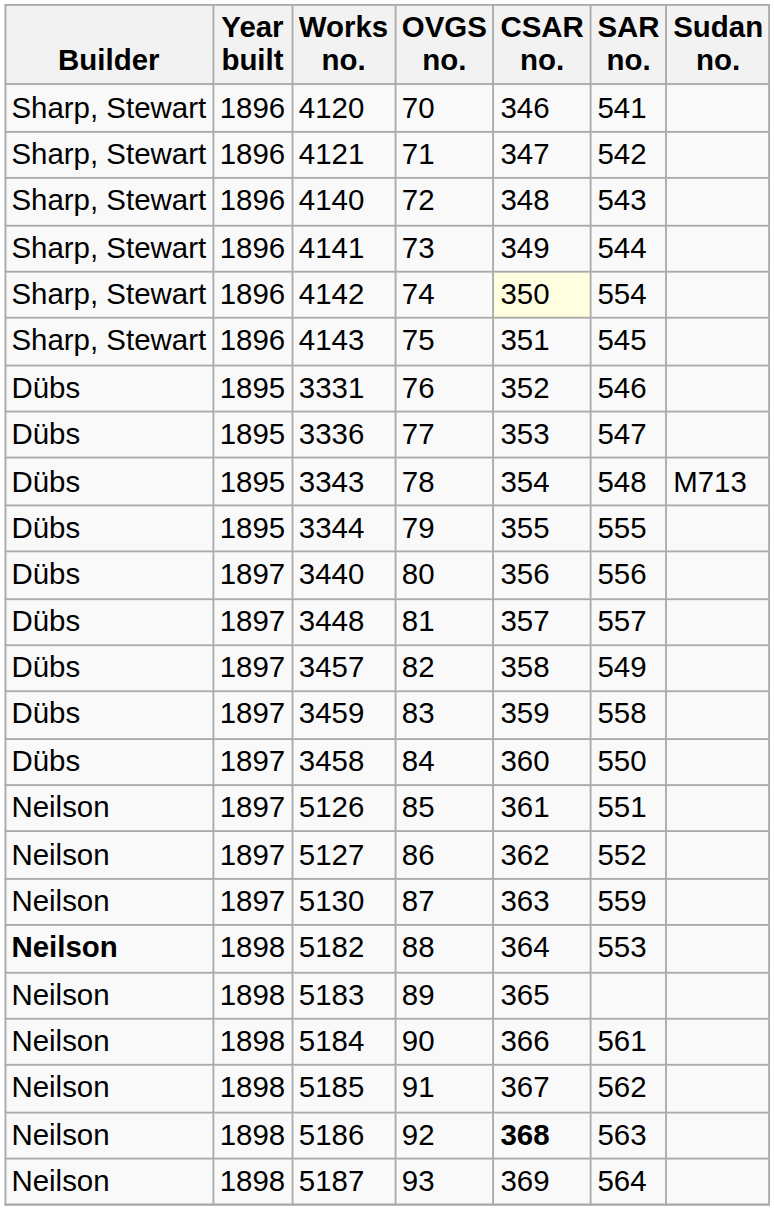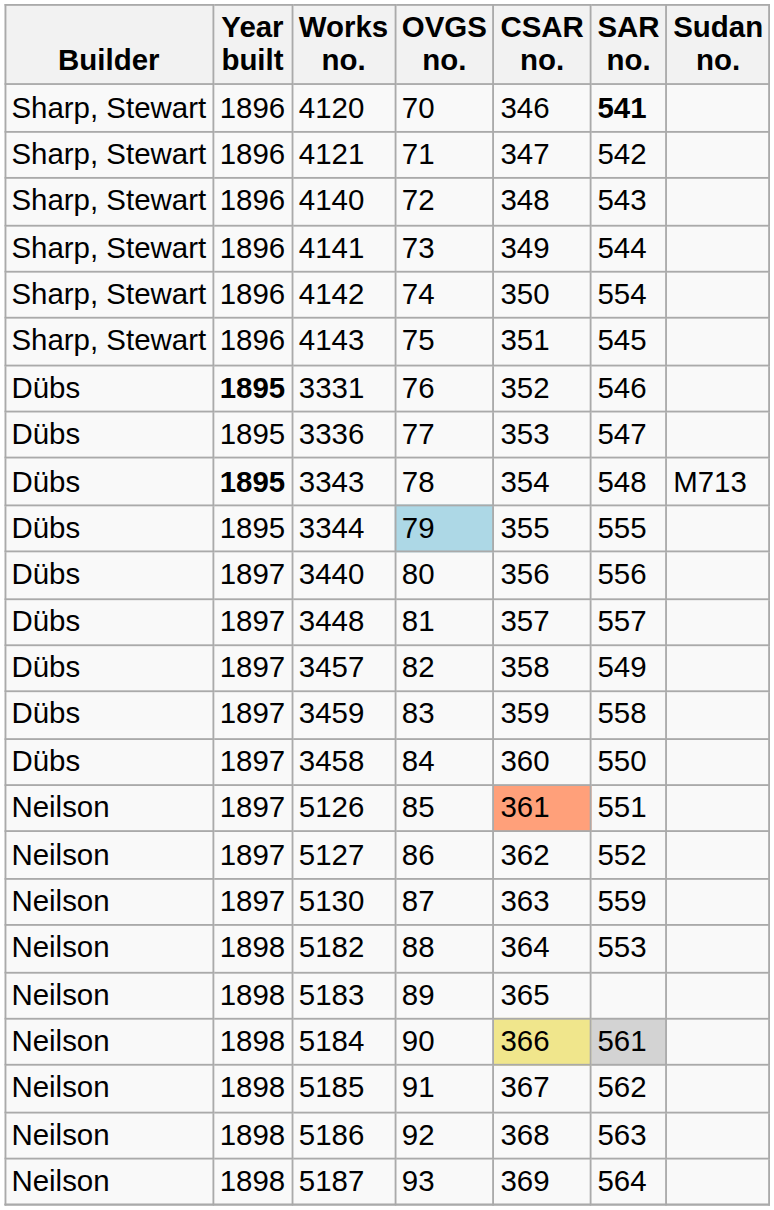(622, 107) normal -> (622, 107) bold
(525, 294) lightyellow background -> (525, 294) no background
(252, 387) normal -> (252, 387) bold
(252, 481) normal -> (252, 481) bold
(418, 527) no background -> (418, 527) lightblue background
(525, 808) no background -> (525, 808) lightsalmon background
(65, 948) bold -> (61, 948) normal
(525, 1041) no background -> (525, 1041) khaki background
(622, 1041) no background -> (622, 1041) lightgrey background
(525, 1134) bold -> (525, 1134) normal
